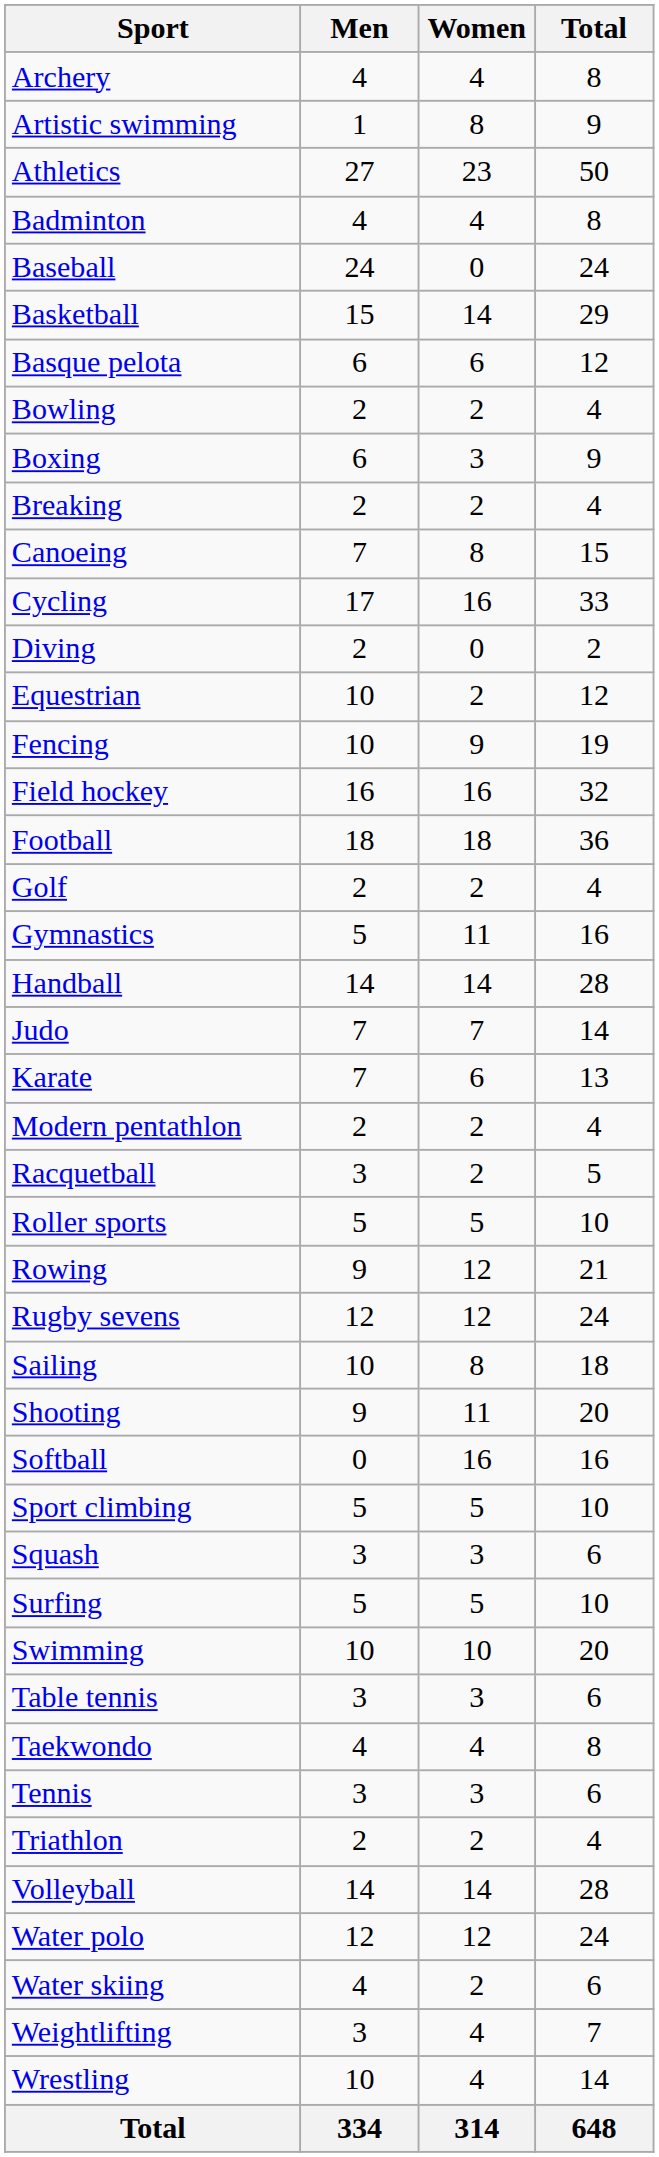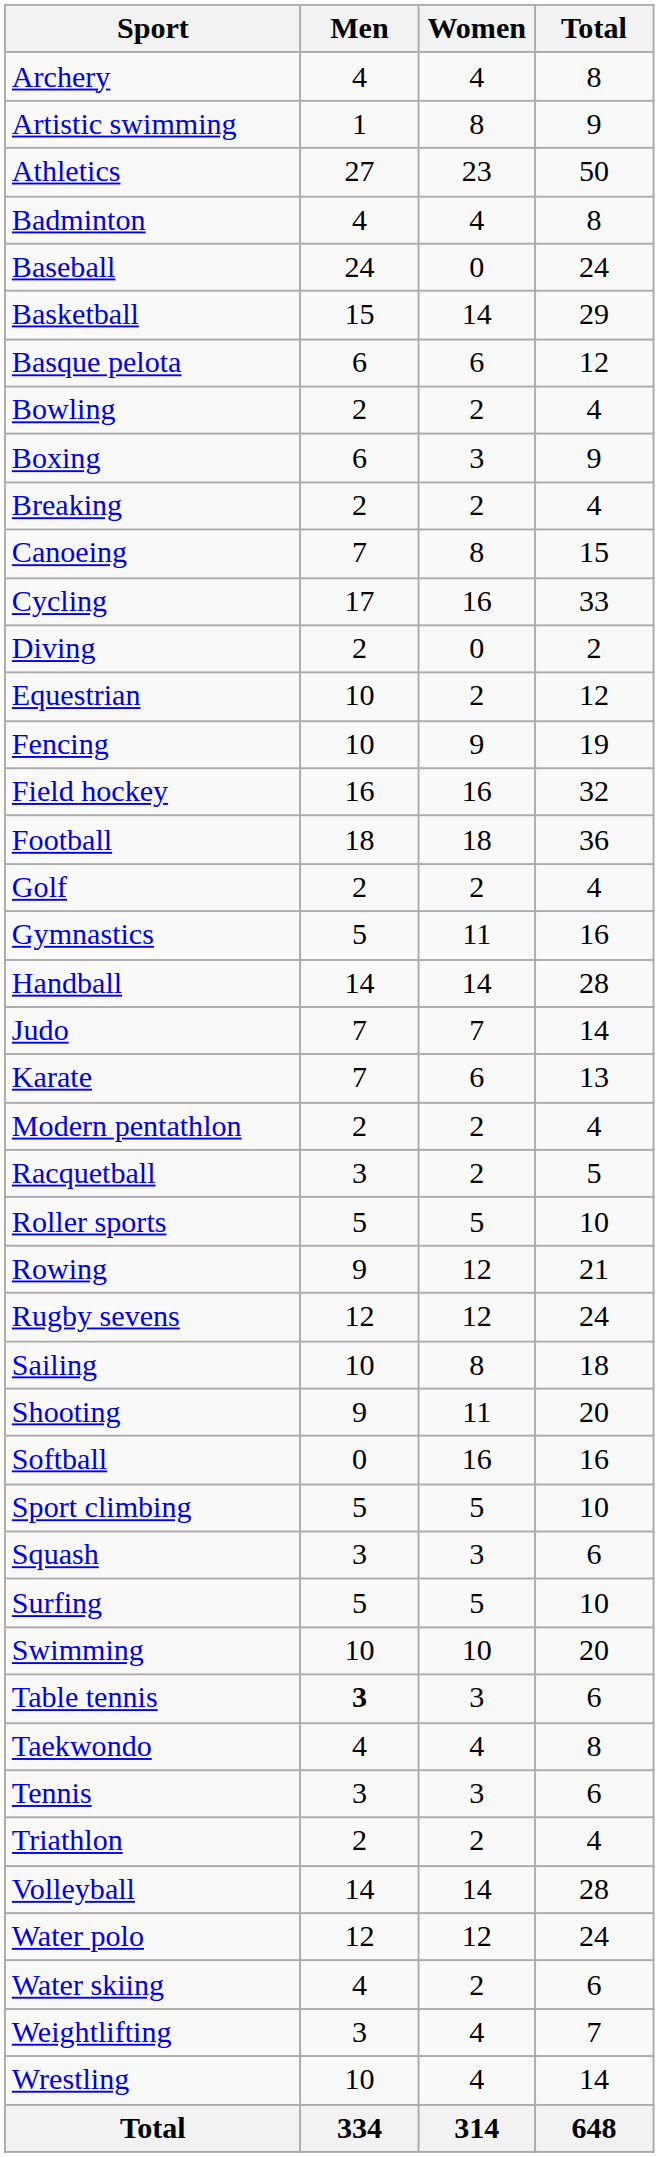(359, 1698) normal -> (359, 1698) bold
